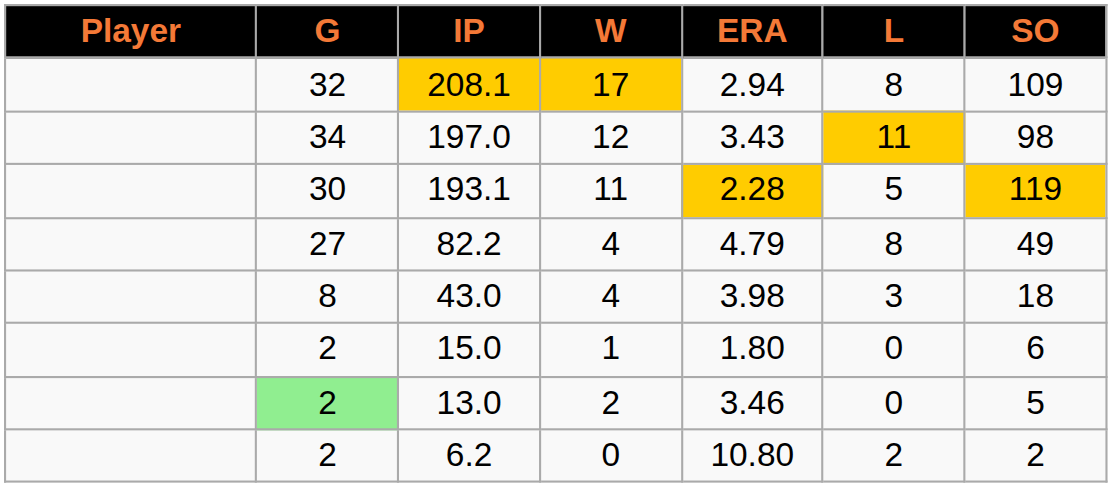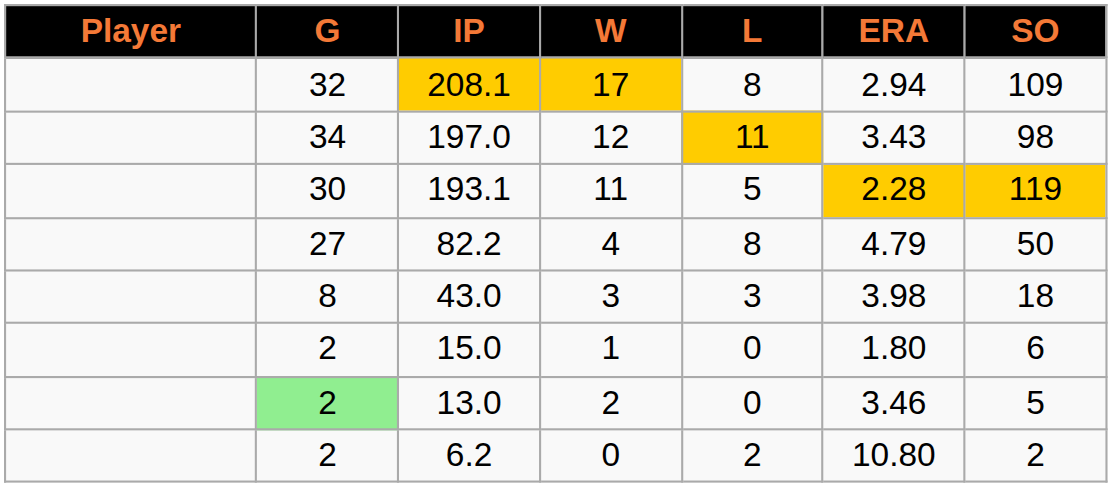columns swapped: (894, 31) <-> (752, 31)
(1035, 243) 49 -> (1035, 243) 50
(611, 296) 4 -> (611, 296) 3
